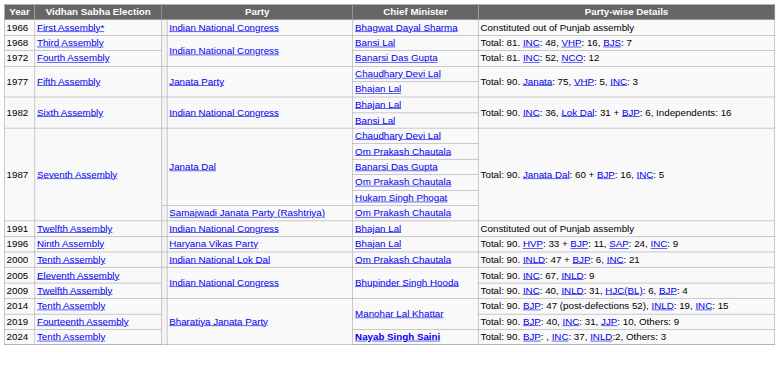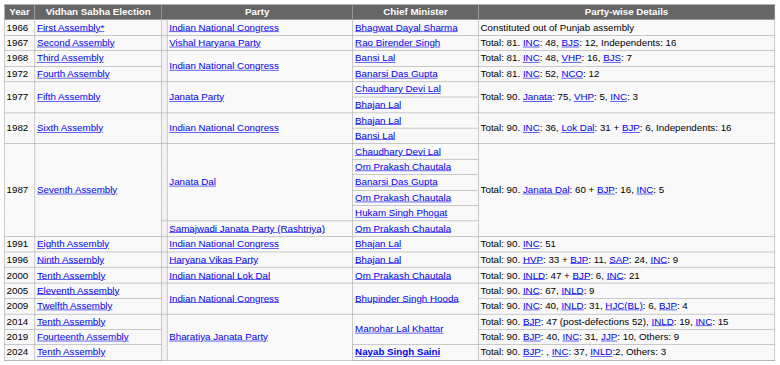+ row: (17, 43)
(75, 228) Twelfth Assembly -> (73, 244) Eighth Assembly
(557, 228) Constituted out of Punjab assembly -> (518, 244) Total: 90. INC: 51
